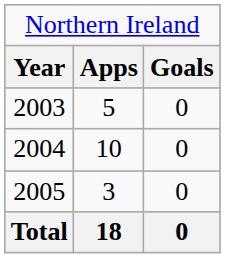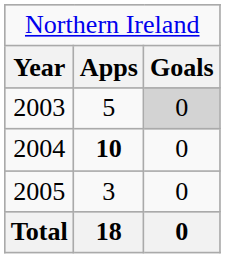(182, 107) no background -> (182, 107) lightgrey background
(109, 149) normal -> (109, 149) bold
